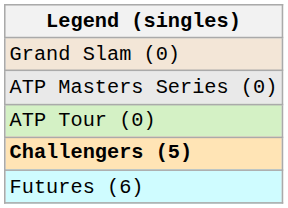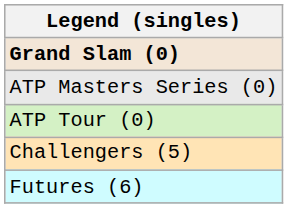(95, 54) normal -> (95, 54) bold
(101, 154) bold -> (101, 154) normal
